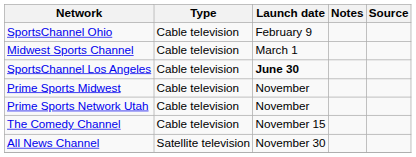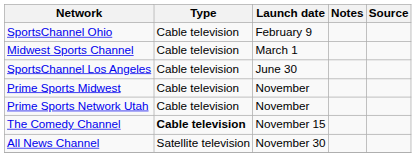(277, 69) bold -> (276, 69) normal
(198, 124) normal -> (201, 124) bold
